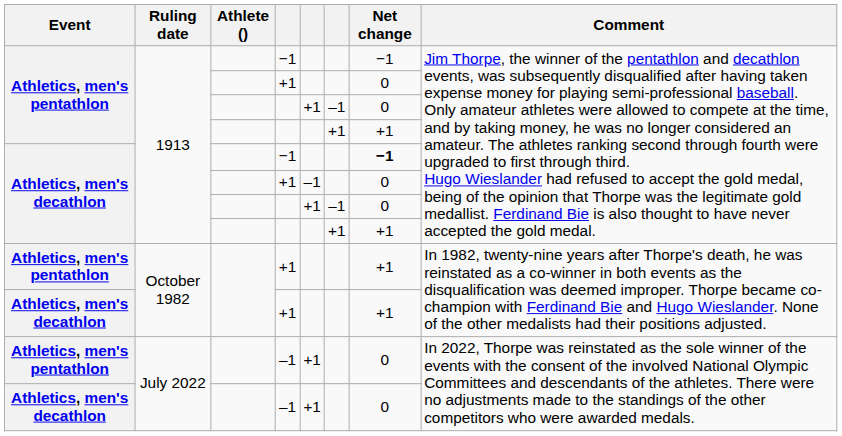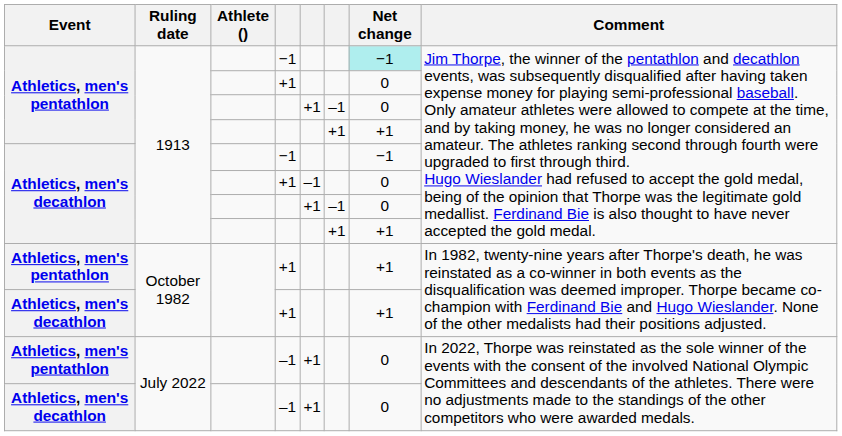(385, 58) no background -> (385, 58) paleturquoise background
(385, 156) bold -> (385, 156) normal
